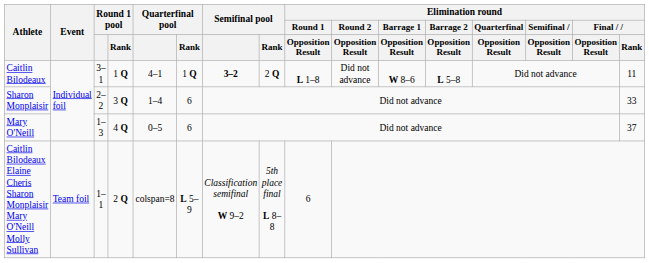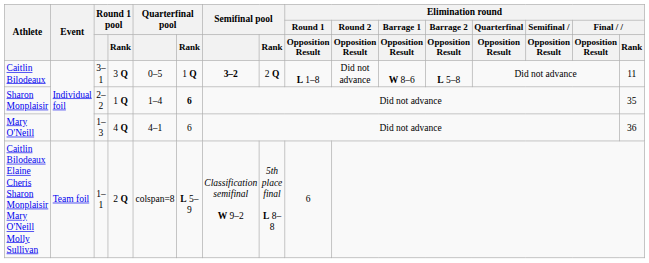(121, 74) 1 Q -> (121, 74) 3 Q
(155, 74) 4–1 -> (155, 74) 0–5
(121, 101) 3 Q -> (121, 101) 1 Q
(189, 101) normal -> (189, 101) bold
(632, 101) 33 -> (632, 101) 35
(155, 128) 0–5 -> (155, 128) 4–1
(632, 128) 37 -> (632, 128) 36
